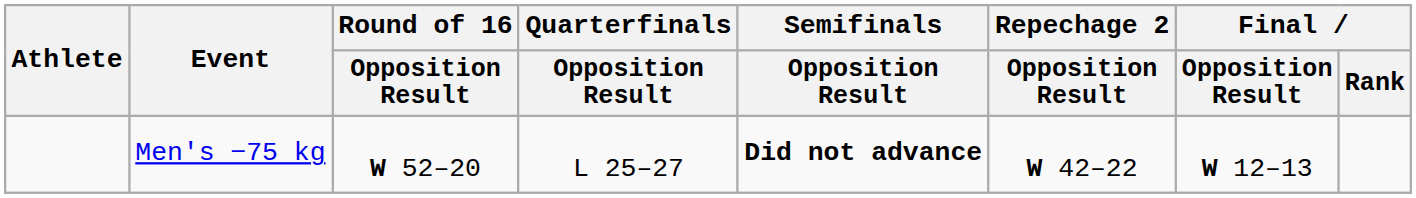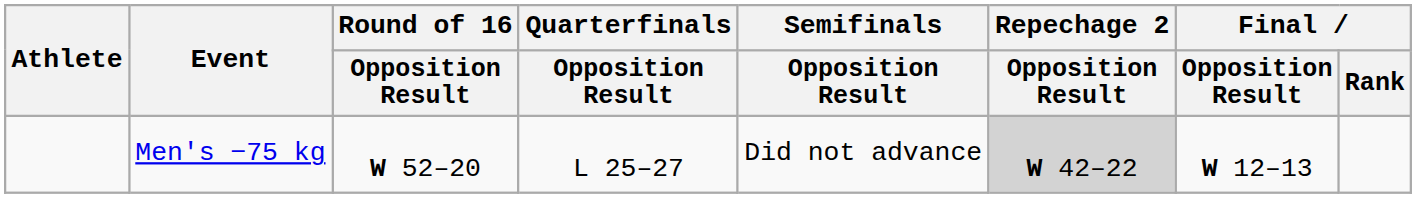(863, 154) bold -> (863, 154) normal
(1082, 170) no background -> (1082, 170) lightgrey background
